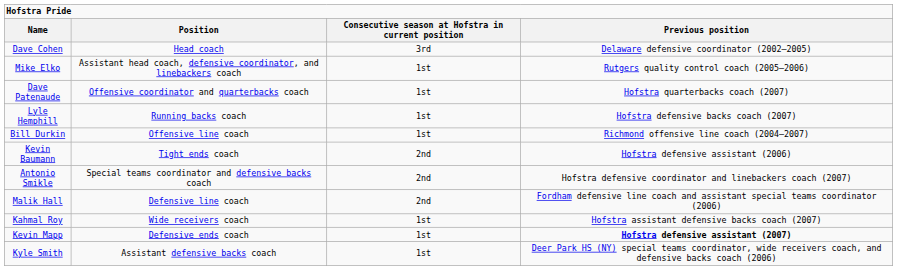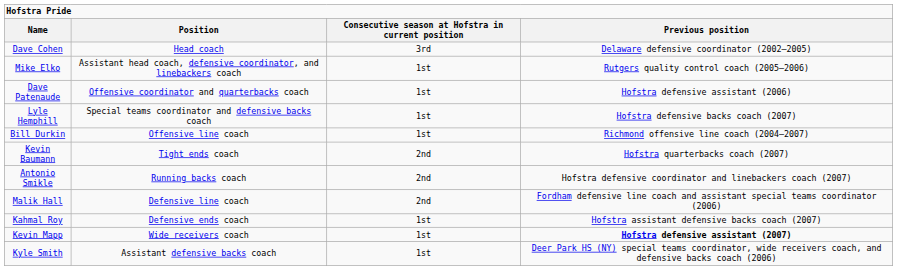(707, 92) Hofstra quarterbacks coach (2007) -> (707, 92) Hofstra defensive assistant (2006)
(199, 116) Running backs coach -> (199, 116) Special teams coordinator and defensive backs coach
(707, 153) Hofstra defensive assistant (2006) -> (707, 153) Hofstra quarterbacks coach (2007)
(199, 177) Special teams coordinator and defensive backs coach -> (199, 177) Running backs coach
(199, 220) Wide receivers coach -> (199, 220) Defensive ends coach
(199, 234) Defensive ends coach -> (199, 234) Wide receivers coach
